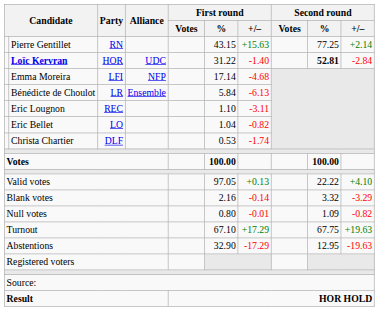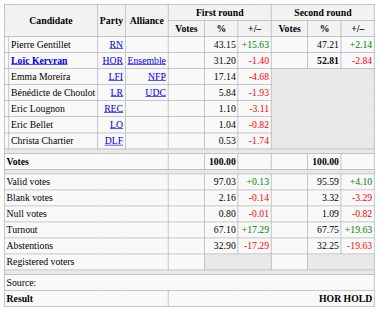(328, 44) 77.25 -> (328, 44) 47.21
(156, 60) UDC -> (147, 60) Ensemble
(225, 60) 31.22 -> (225, 60) 31.20
(147, 92) Ensemble -> (156, 92) UDC
(259, 92) -6.13 -> (259, 92) -1.93
(225, 182) 97.05 -> (225, 182) 97.03
(328, 182) 22.22 -> (328, 182) 95.59
(328, 246) 12.95 -> (328, 246) 32.25
